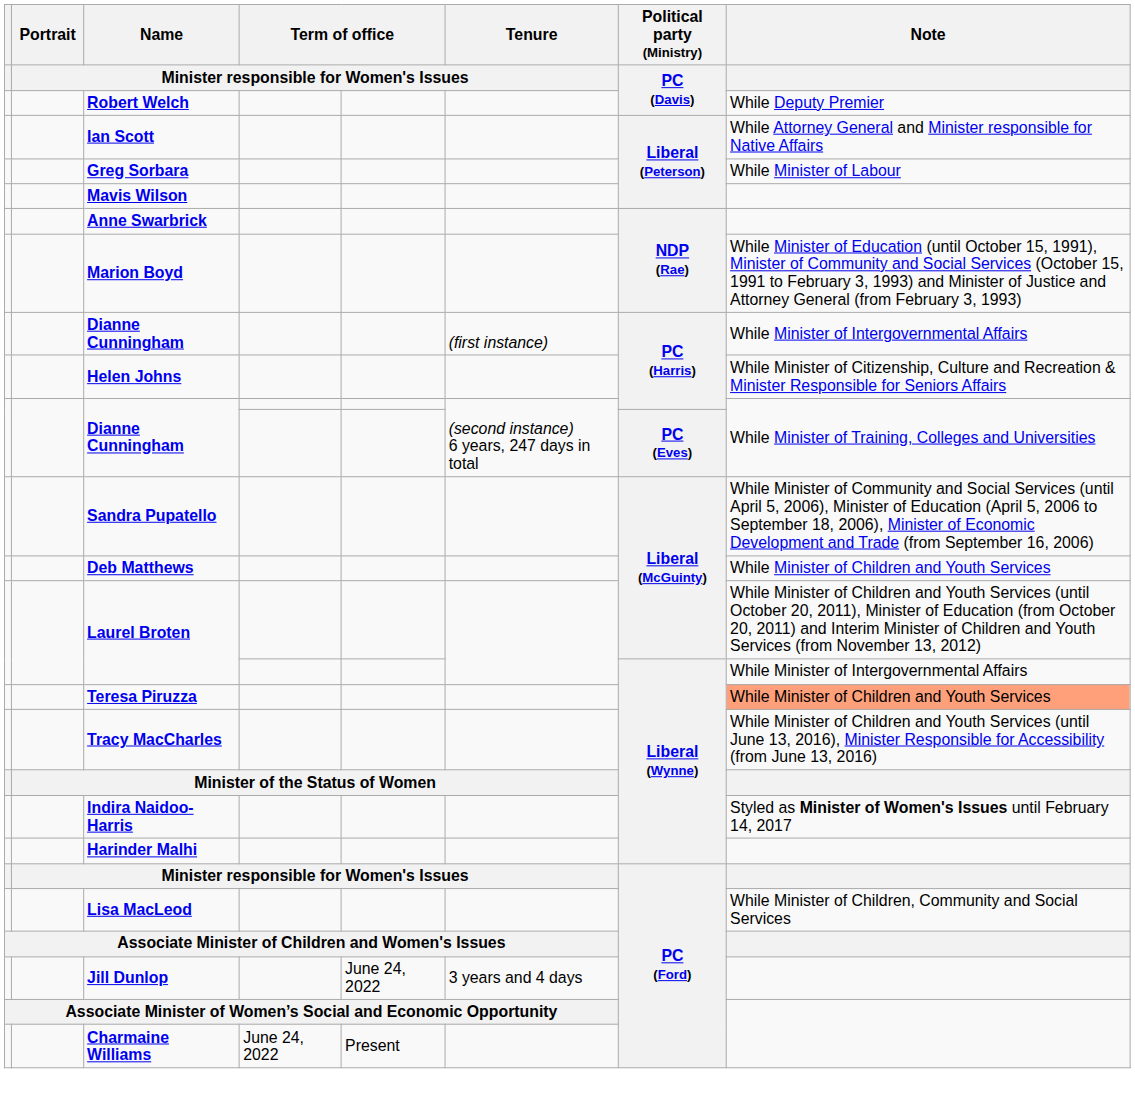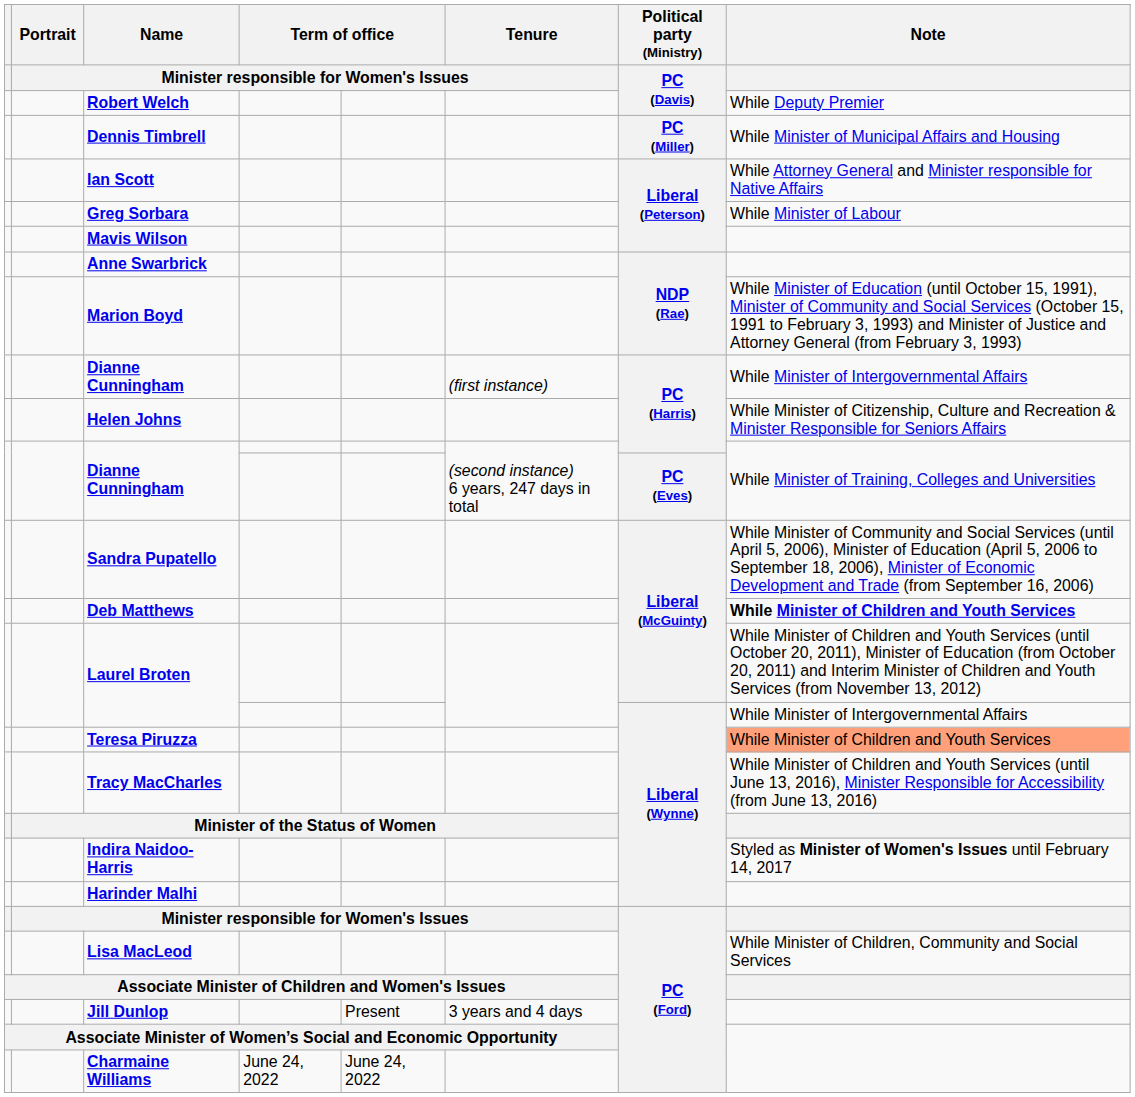+ row: (146, 136)
(890, 567) normal -> (903, 610) bold
(375, 977) June 24, 2022 -> (372, 1012) Present
(372, 1046) Present -> (375, 1071) June 24, 2022
